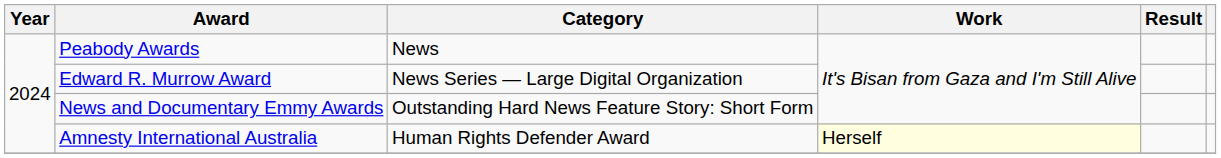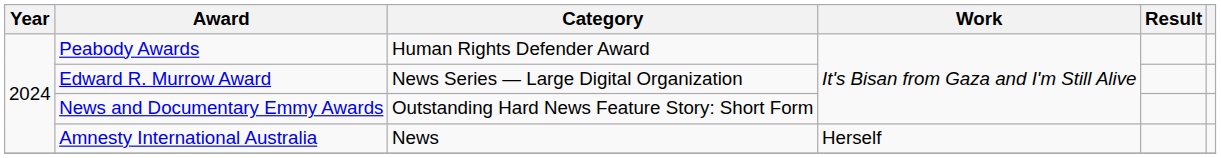(415, 49) News -> (521, 49) Human Rights Defender Award
(521, 138) Human Rights Defender Award -> (415, 138) News
(852, 138) lightyellow background -> (852, 138) no background
